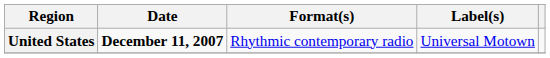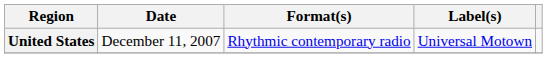(162, 40) bold -> (161, 40) normal
